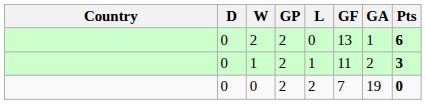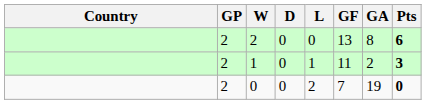columns swapped: (290, 16) <-> (232, 16)
(370, 39) 1 -> (370, 39) 8
